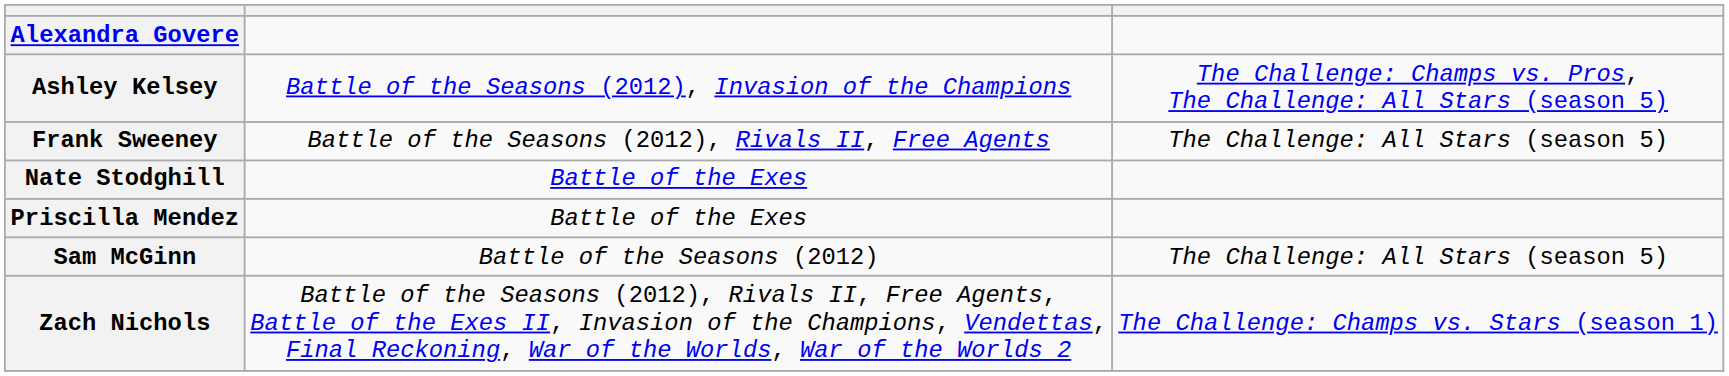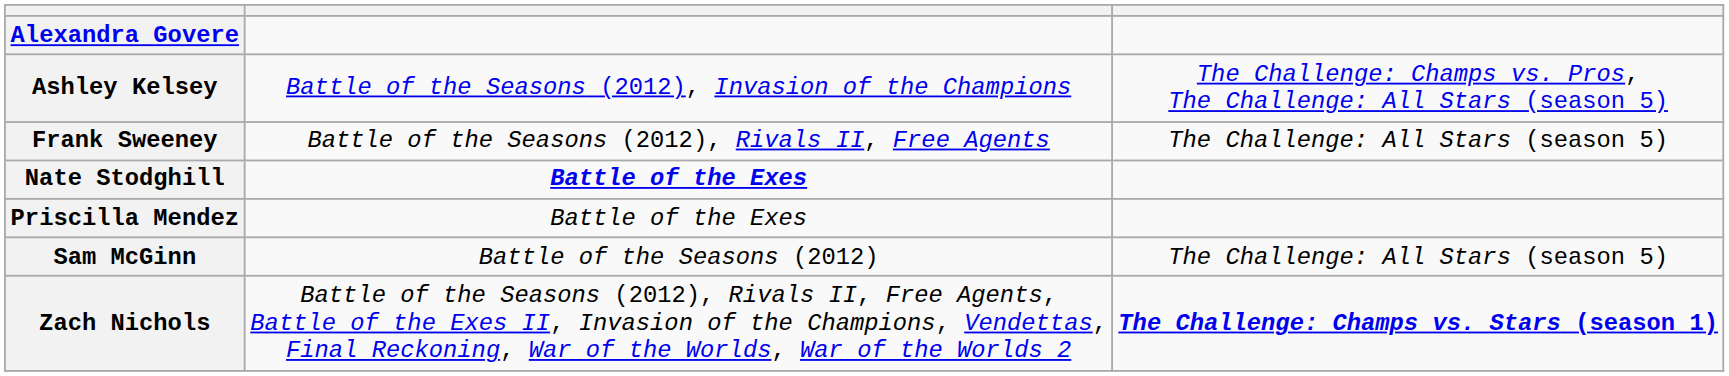(679, 179) normal -> (679, 179) bold
(1418, 323) normal -> (1418, 323) bold
